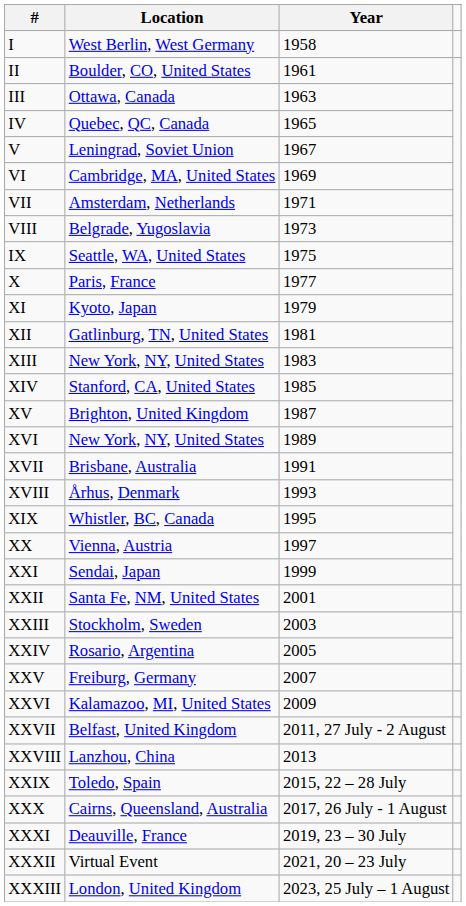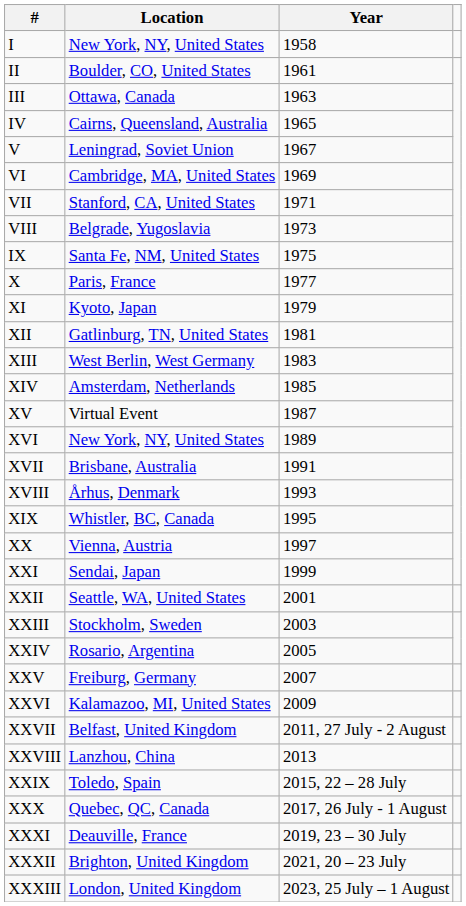(161, 44) West Berlin, West Germany -> (166, 44) New York, NY, United States
(139, 123) Quebec, QC, Canada -> (168, 123) Cairns, Queensland, Australia
(152, 202) Amsterdam, Netherlands -> (162, 202) Stanford, CA, United States
(157, 255) Seattle, WA, United States -> (164, 255) Santa Fe, NM, United States
(166, 360) New York, NY, United States -> (161, 360) West Berlin, West Germany
(162, 387) Stanford, CA, United States -> (152, 387) Amsterdam, Netherlands
(159, 413) Brighton, United Kingdom -> (113, 413) Virtual Event
(164, 598) Santa Fe, NM, United States -> (157, 598) Seattle, WA, United States
(168, 809) Cairns, Queensland, Australia -> (139, 809) Quebec, QC, Canada
(113, 862) Virtual Event -> (159, 862) Brighton, United Kingdom
